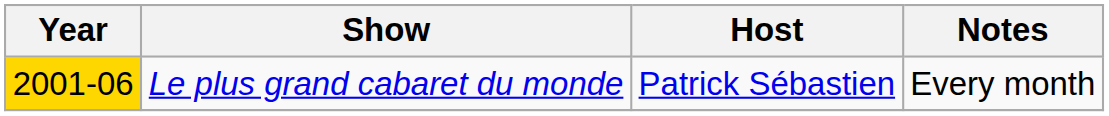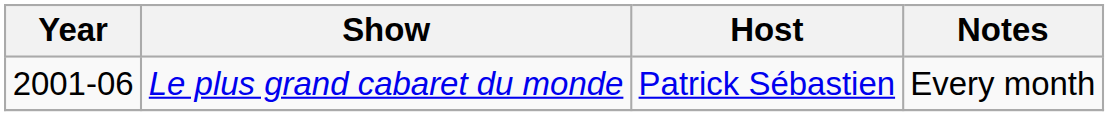(73, 82) gold background -> (73, 82) no background
